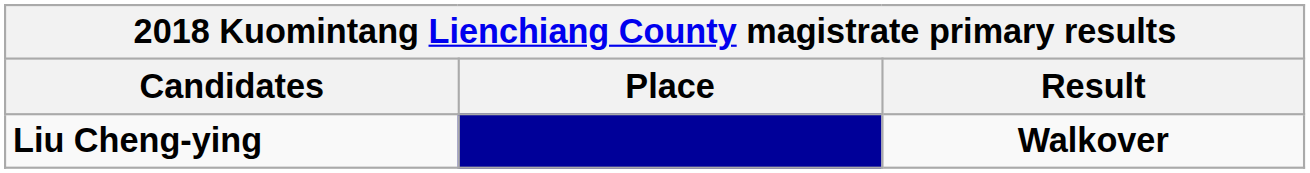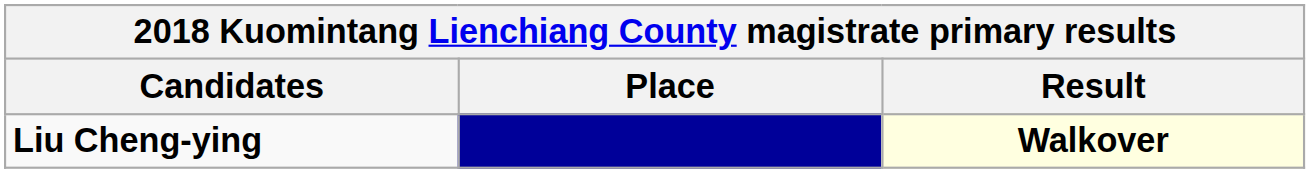(1093, 140) no background -> (1093, 140) lightyellow background
